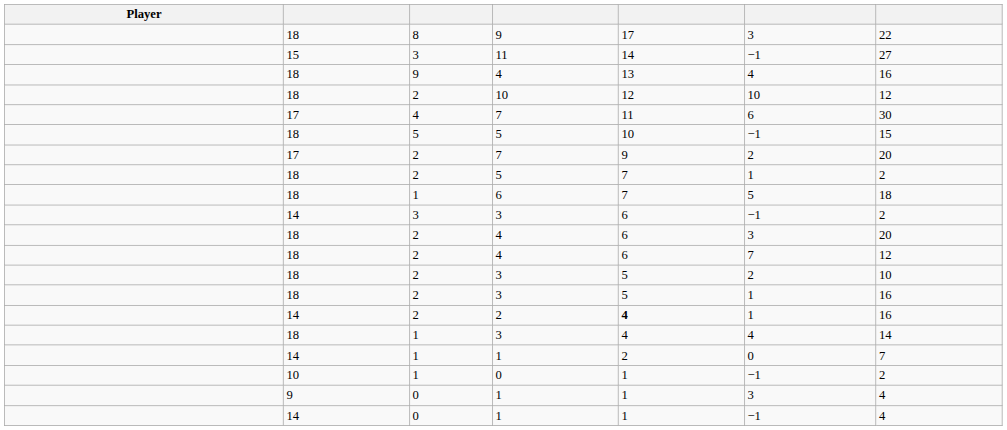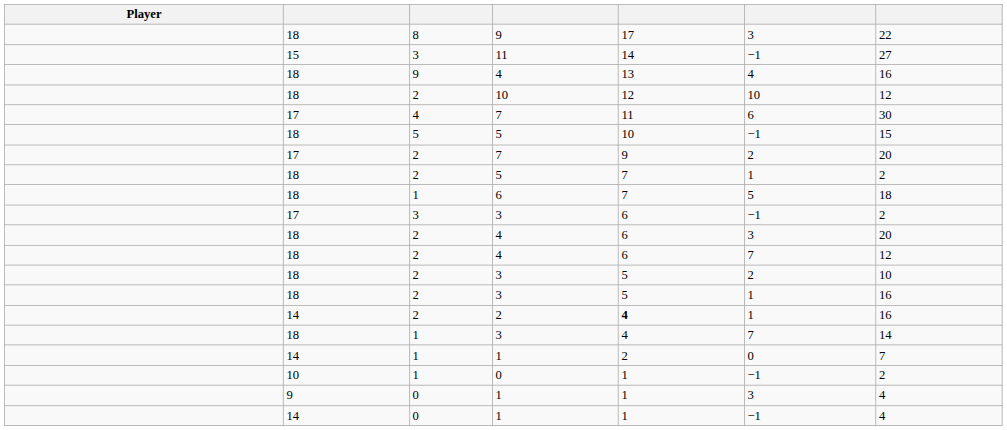(293, 214) 14 -> (293, 214) 17
(751, 335) 4 -> (751, 335) 7
